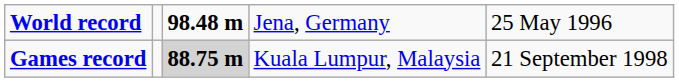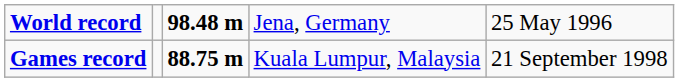(205, 58) lightgrey background -> (205, 58) no background
